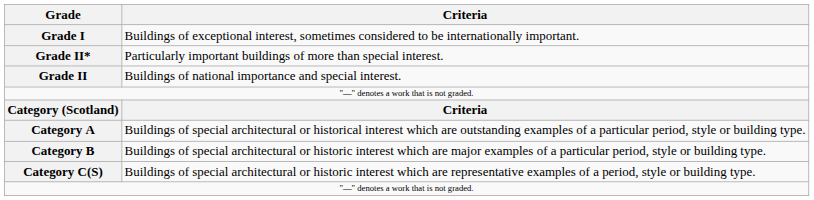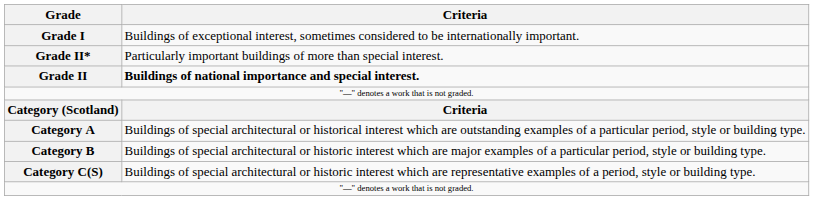(263, 76) normal -> (272, 76) bold
